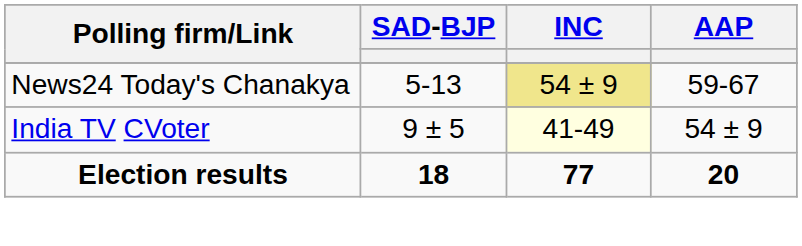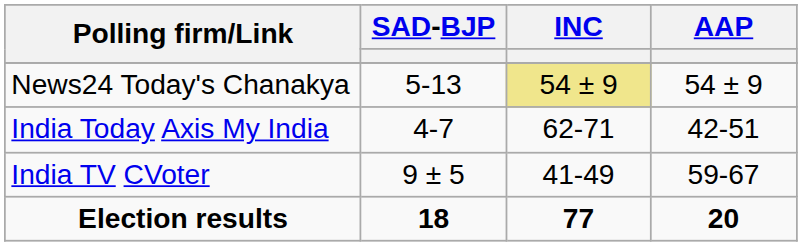(723, 84) 59-67 -> (724, 84) 54 ± 9
+ row: (170, 129)
(579, 129) lightyellow background -> (579, 173) no background
(724, 129) 54 ± 9 -> (723, 173) 59-67
